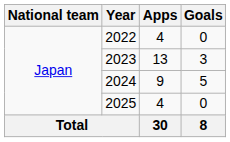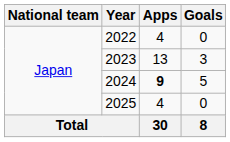(160, 81) normal -> (160, 81) bold
